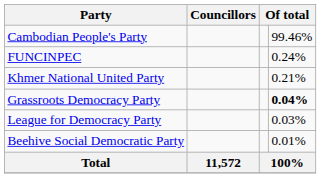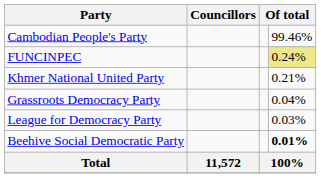(289, 57) no background -> (289, 57) khaki background
(290, 99) bold -> (289, 99) normal
(289, 141) normal -> (290, 141) bold
